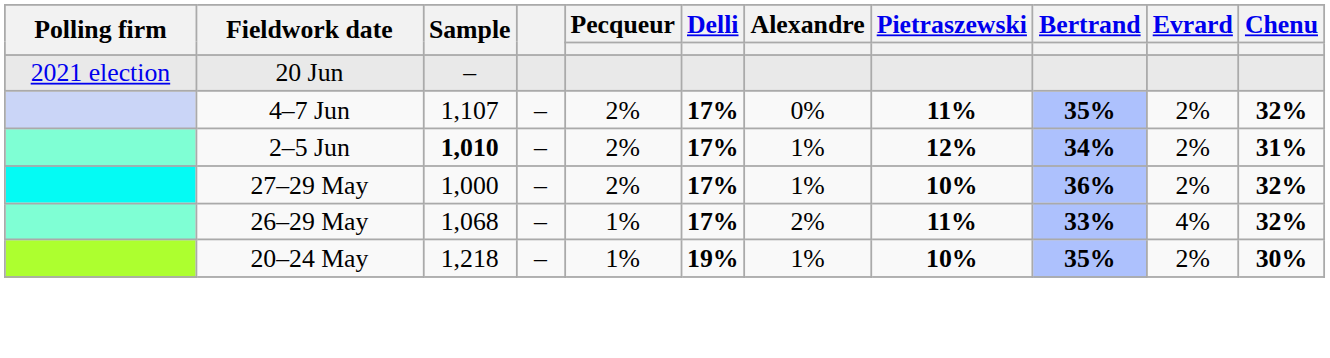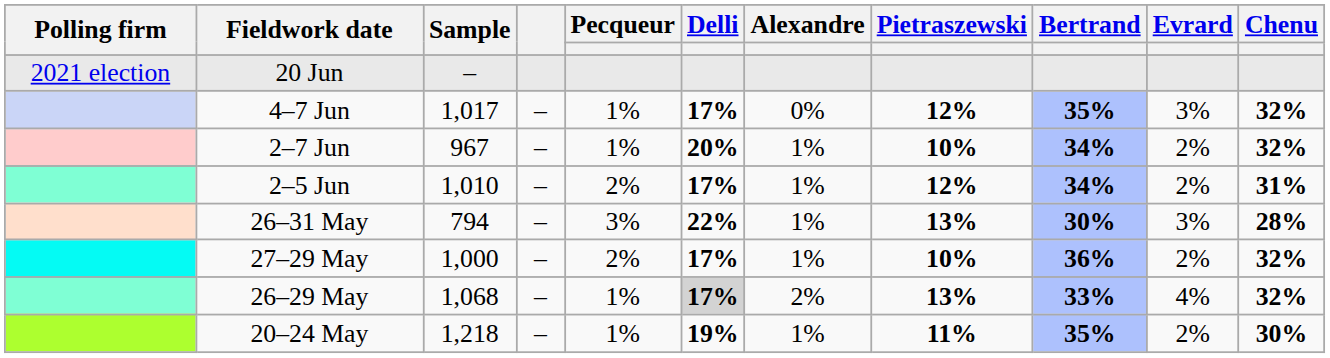(470, 110) 1,107 -> (470, 110) 1,017
(623, 110) 2% -> (623, 110) 1%
(952, 110) 11% -> (952, 110) 12%
(1193, 110) 2% -> (1193, 110) 3%
+ row: (309, 147)
(470, 147) bold -> (470, 185) normal
+ row: (309, 222)
(713, 222) no background -> (713, 296) lightgrey background
(952, 222) 11% -> (952, 296) 13%
(952, 259) 10% -> (952, 333) 11%
